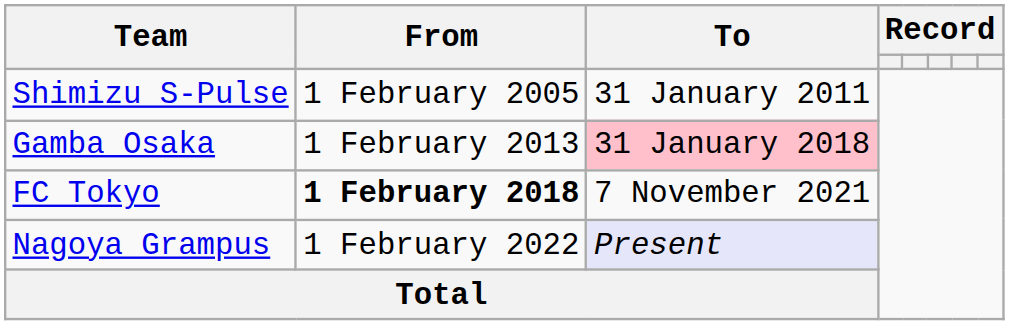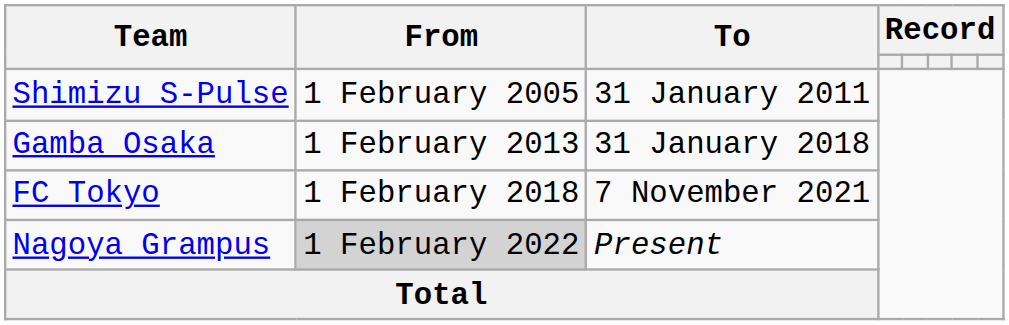(732, 145) pink background -> (732, 145) no background
(441, 195) bold -> (441, 195) normal
(441, 245) no background -> (441, 245) lightgrey background
(659, 245) lavender background -> (659, 245) no background
